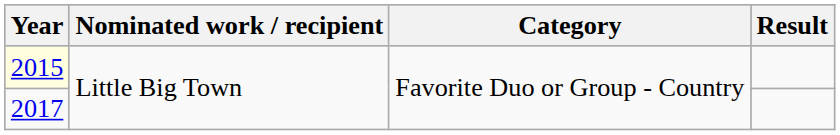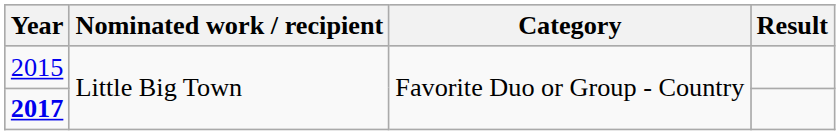(37, 66) lightyellow background -> (37, 66) no background
(37, 108) normal -> (37, 108) bold
